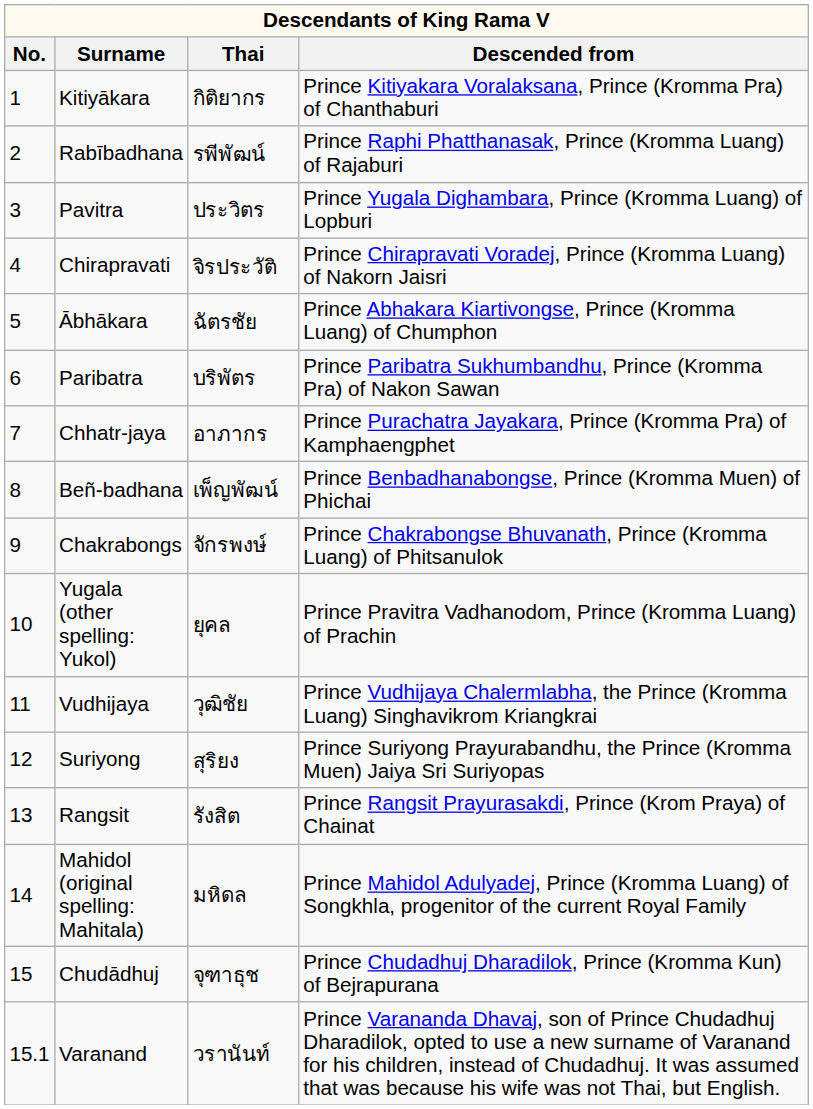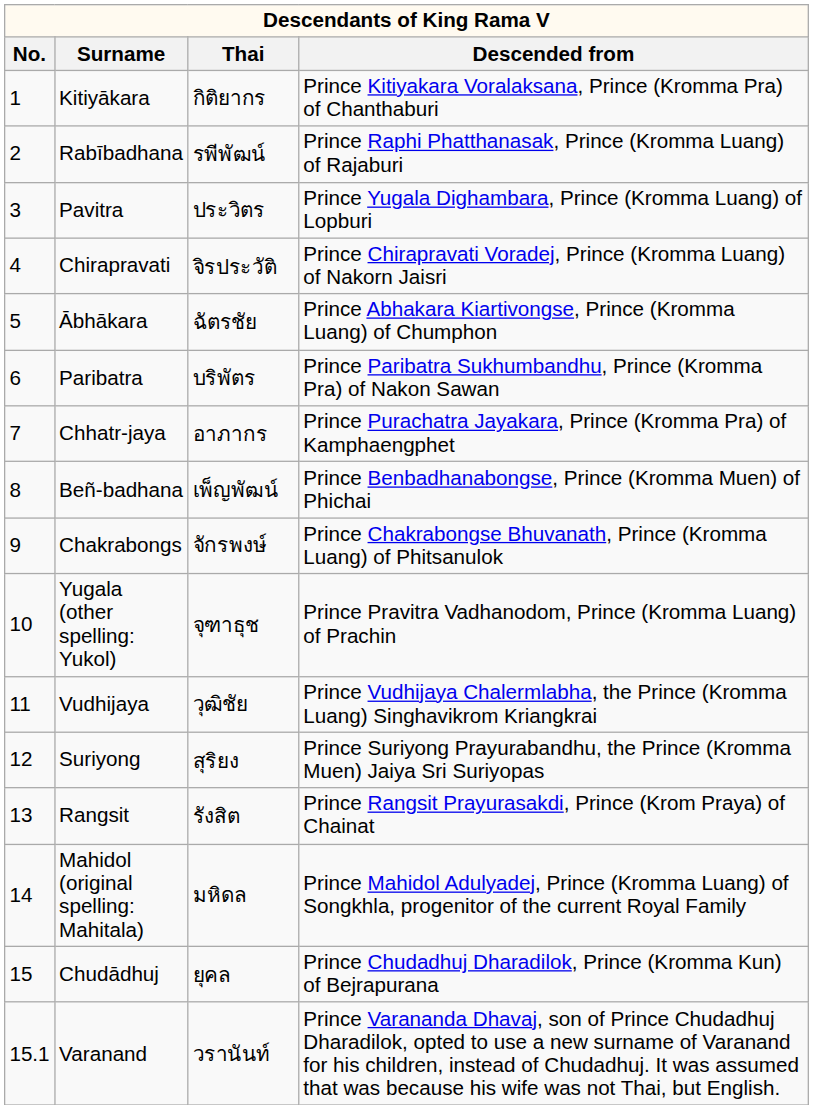(212, 625) ยุคล -> (226, 625) จุฑาธุช
(226, 974) จุฑาธุช -> (212, 974) ยุคล
